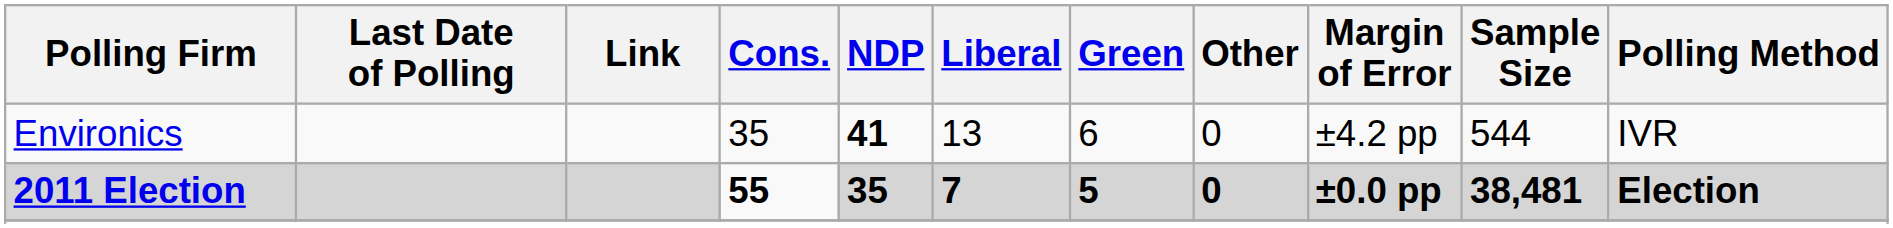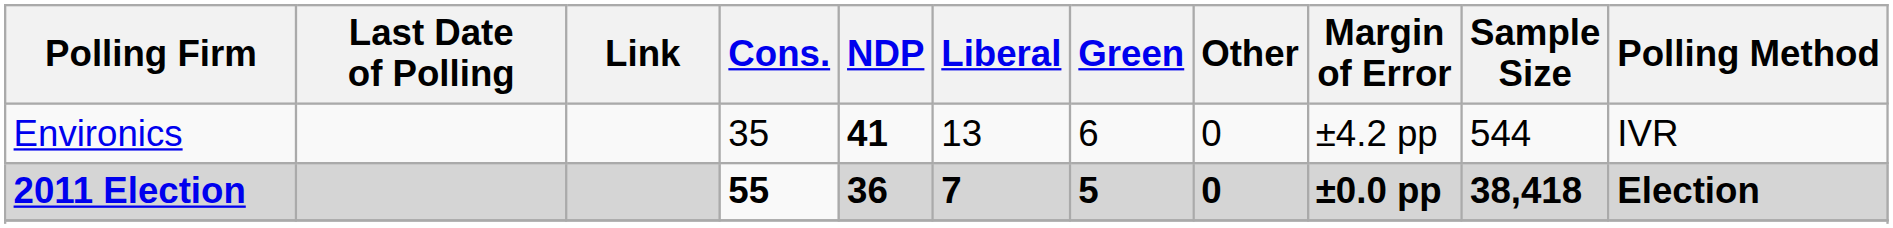(867, 190) 35 -> (867, 190) 36
(1526, 190) 38,481 -> (1526, 190) 38,418
